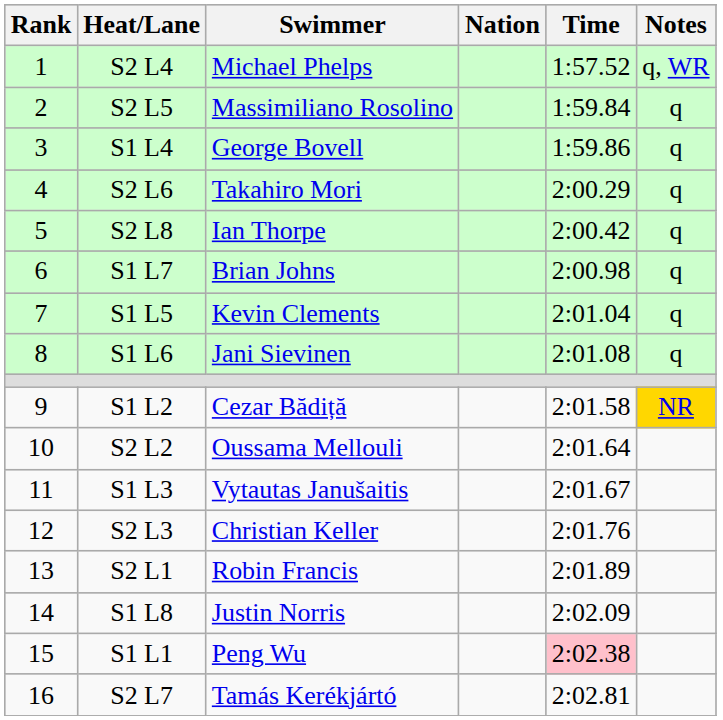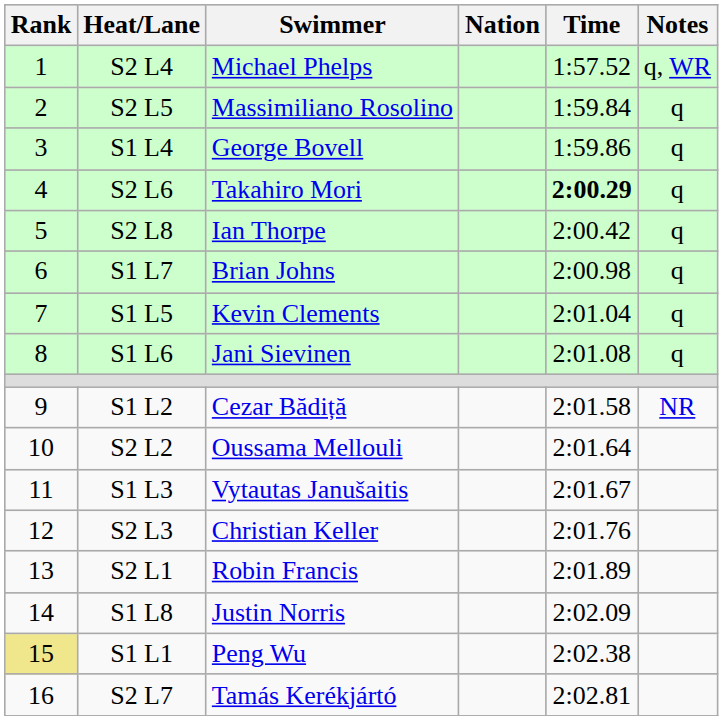(591, 189) normal -> (592, 189) bold
(676, 406) gold background -> (677, 406) no background
(41, 653) no background -> (41, 653) khaki background
(591, 653) pink background -> (592, 653) no background
